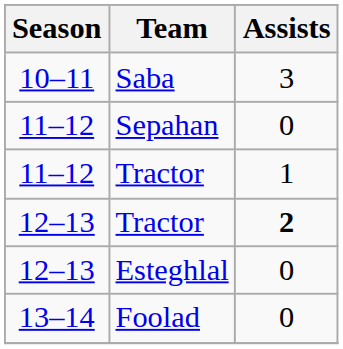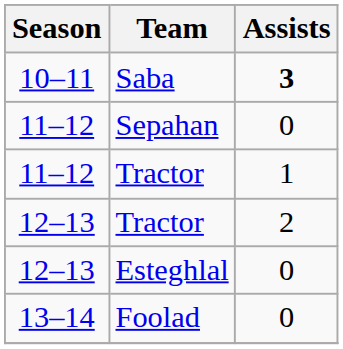(287, 76) normal -> (287, 76) bold
(287, 221) bold -> (287, 221) normal
